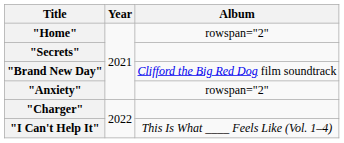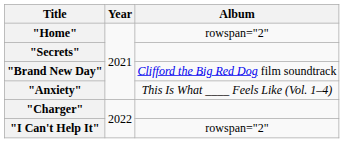(237, 90) rowspan="2" -> (237, 90) This Is What ____ Feels Like (Vol. 1–4)
(237, 128) This Is What ____ Feels Like (Vol. 1–4) -> (237, 128) rowspan="2"
